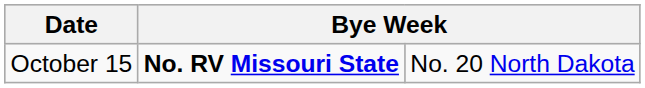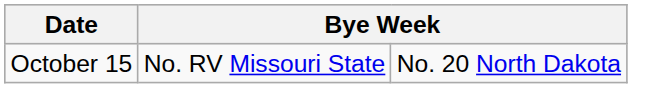(271, 63) bold -> (265, 63) normal
